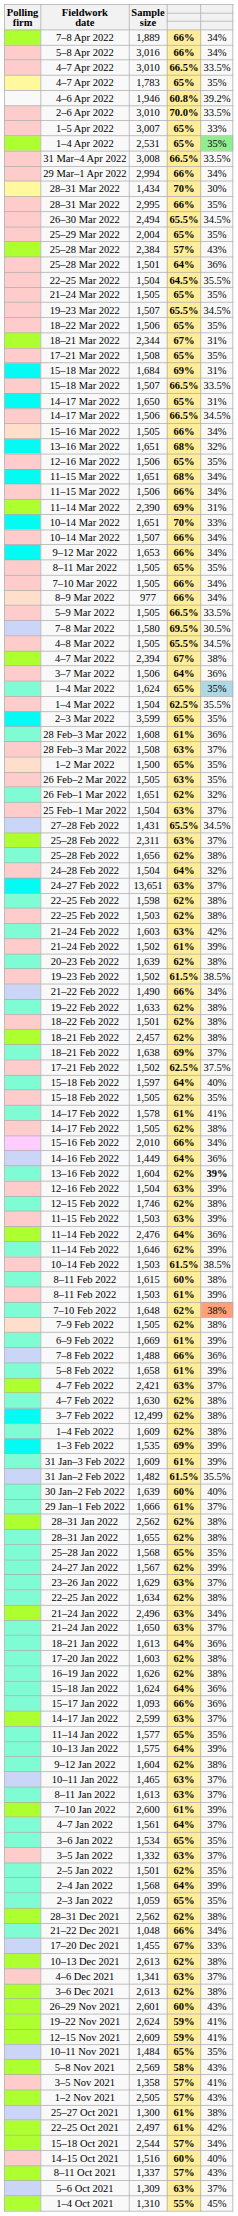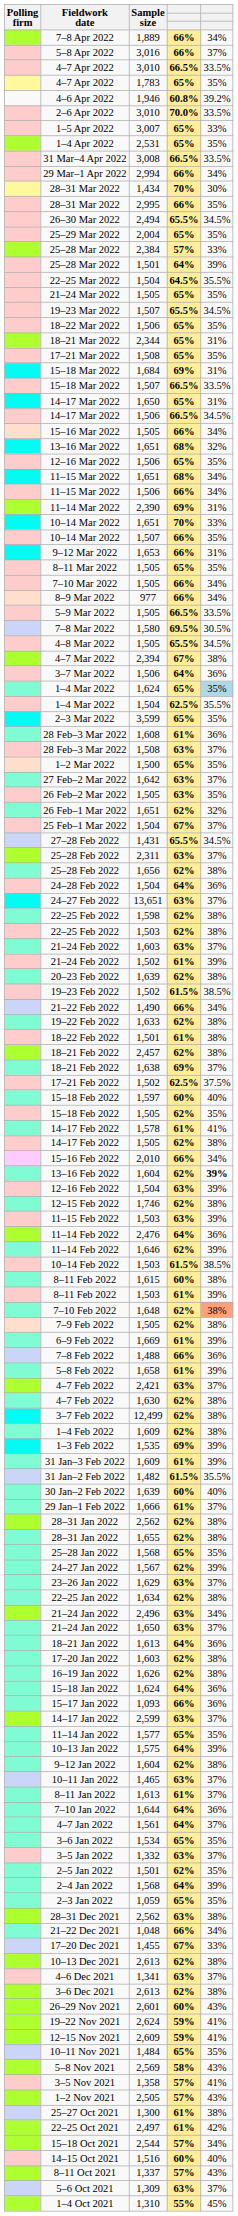(217, 53) 34% -> (217, 53) 37%
(217, 144) lightgreen background -> (217, 144) no background
(217, 250) 43% -> (217, 250) 33%
(217, 265) 36% -> (217, 265) 39%
(184, 341) 67% -> (184, 341) 65%
(217, 538) 34% -> (217, 538) 35%
(217, 553) 34% -> (217, 553) 31%
+ row: (85, 780)
(184, 810) 63% -> (184, 825) 67%
(217, 871) 32% -> (217, 886) 36%
(217, 931) 42% -> (217, 947) 37%
(184, 1022) 62% -> (184, 1037) 61%
(184, 1083) 64% -> (184, 1098) 60%
- row: (85, 1159)
(184, 1795) 63% -> (184, 1795) 61%
- row: (85, 1810)
+ row: (85, 1810)
(184, 1916) 62% -> (184, 1916) 63%
